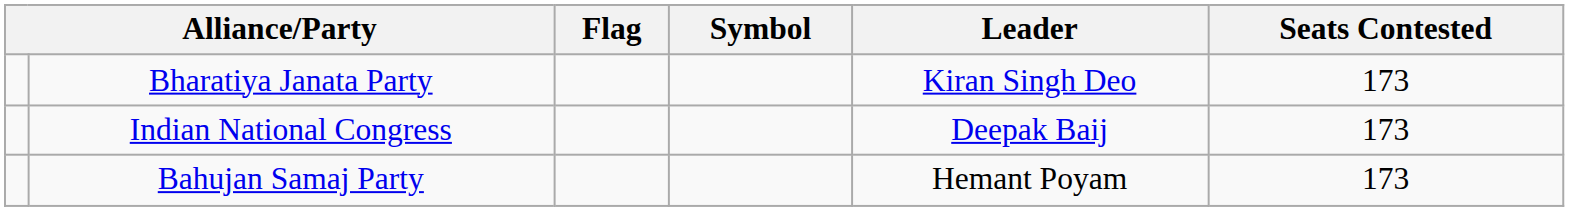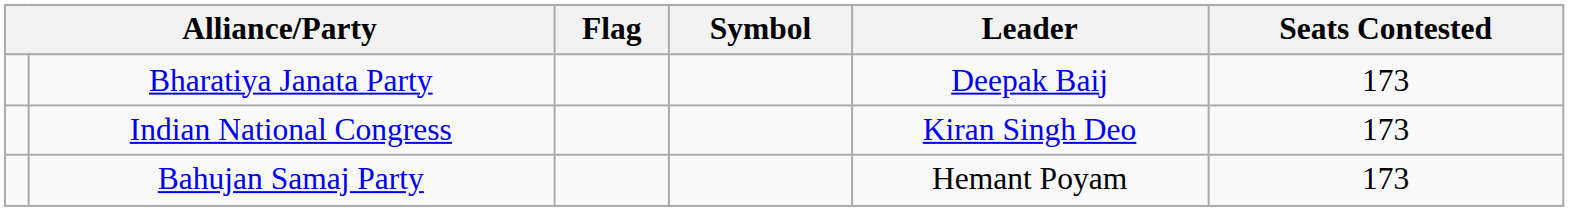(1030, 79) Kiran Singh Deo -> (1030, 79) Deepak Baij
(1030, 129) Deepak Baij -> (1030, 129) Kiran Singh Deo
